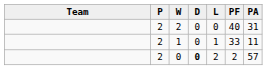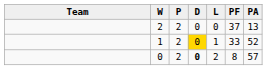columns swapped: (160, 12) <-> (179, 12)
(234, 27) 40 -> (234, 27) 37
(253, 27) 31 -> (253, 27) 13
(197, 42) no background -> (197, 42) gold background
(253, 42) 11 -> (253, 42) 52
(234, 57) 2 -> (234, 57) 8
